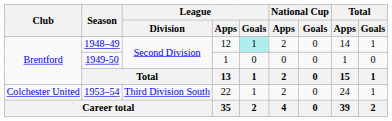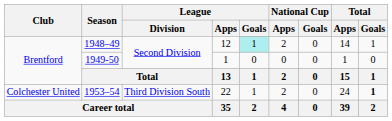(373, 92) normal -> (373, 92) bold
